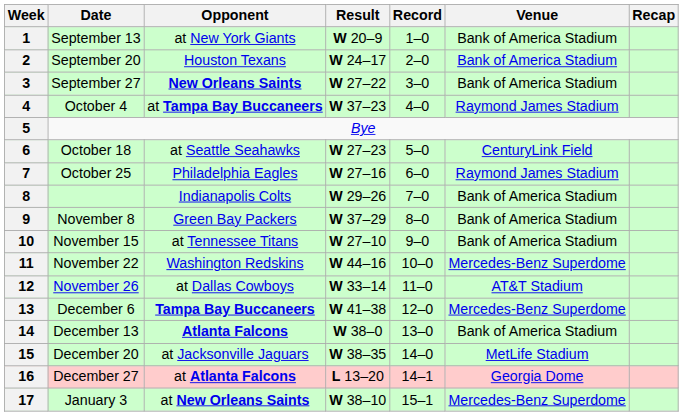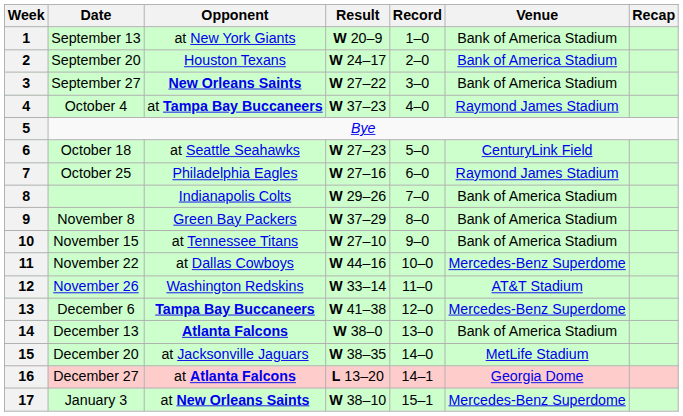(235, 264) Washington Redskins -> (235, 264) at Dallas Cowboys
(235, 286) at Dallas Cowboys -> (235, 286) Washington Redskins
